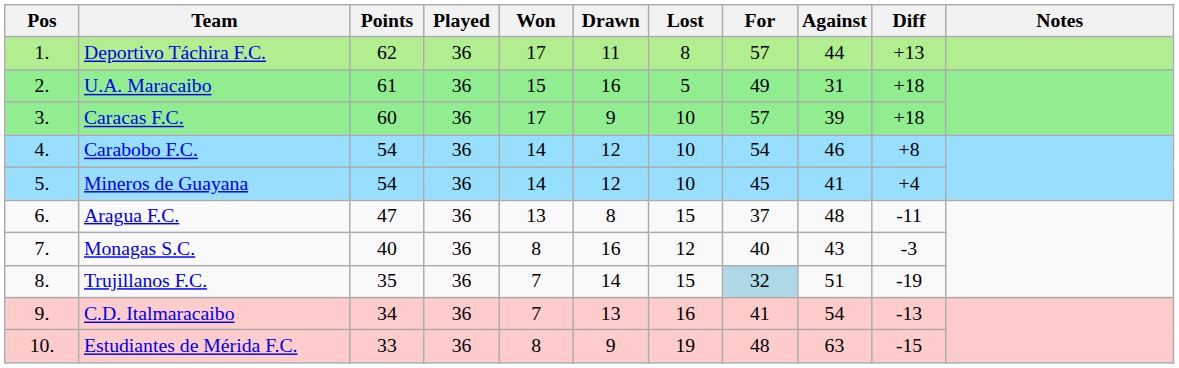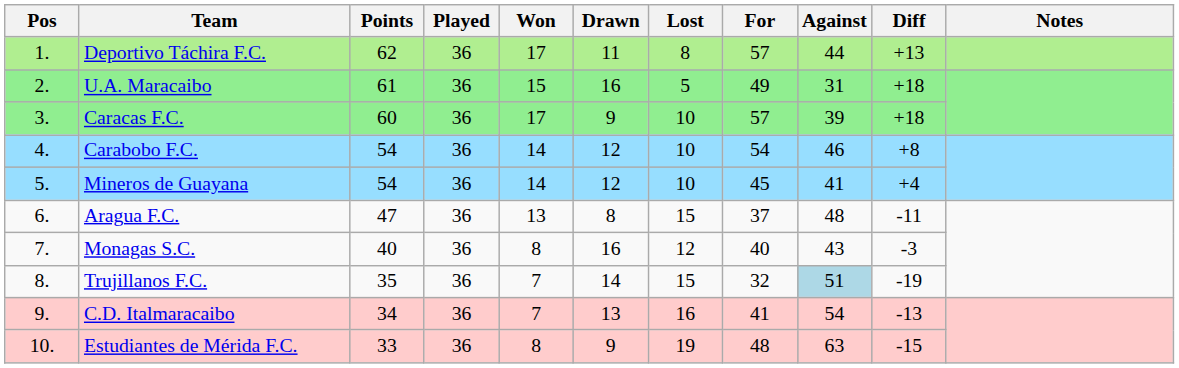(760, 280) lightblue background -> (760, 280) no background
(834, 280) no background -> (834, 280) lightblue background
